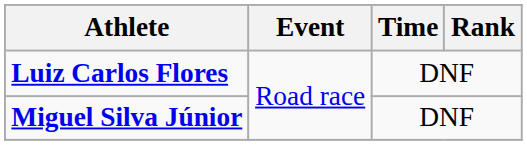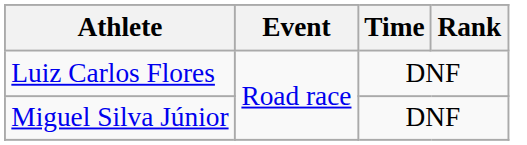(120, 72) bold -> (113, 72) normal
(127, 117) bold -> (120, 117) normal
